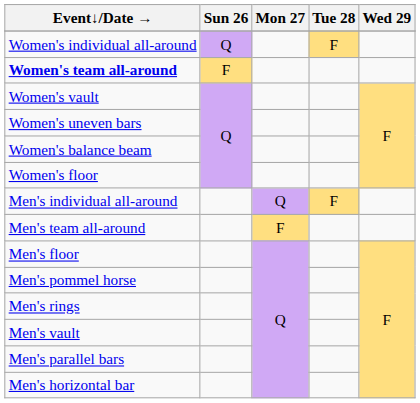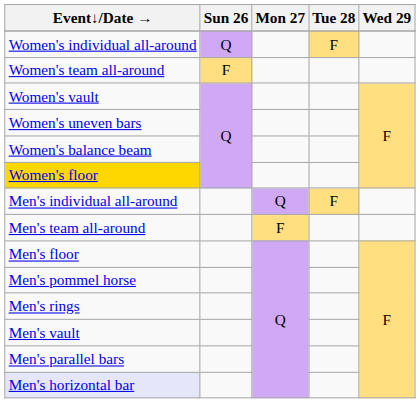(93, 70) bold -> (87, 70) normal
(53, 175) no background -> (53, 175) gold background
(71, 385) no background -> (71, 385) lavender background
